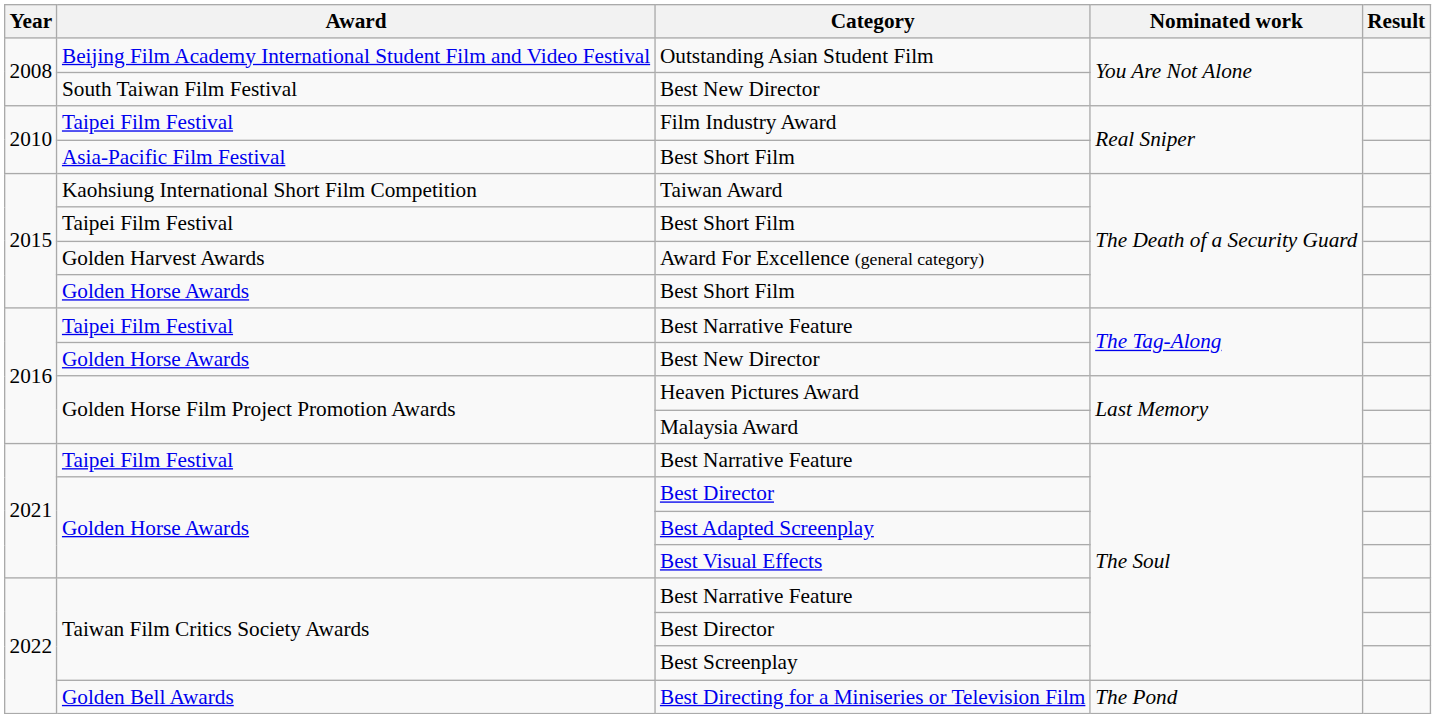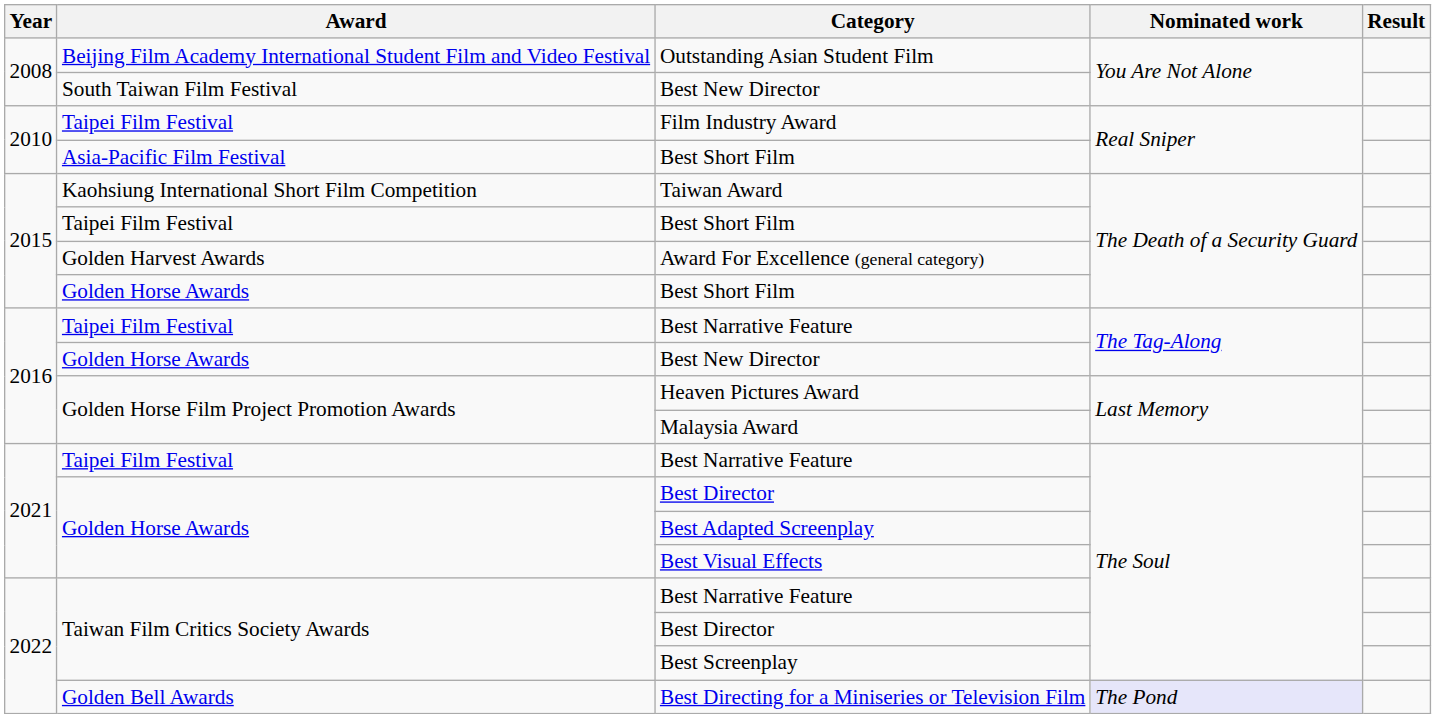(1136, 696) no background -> (1136, 696) lavender background
